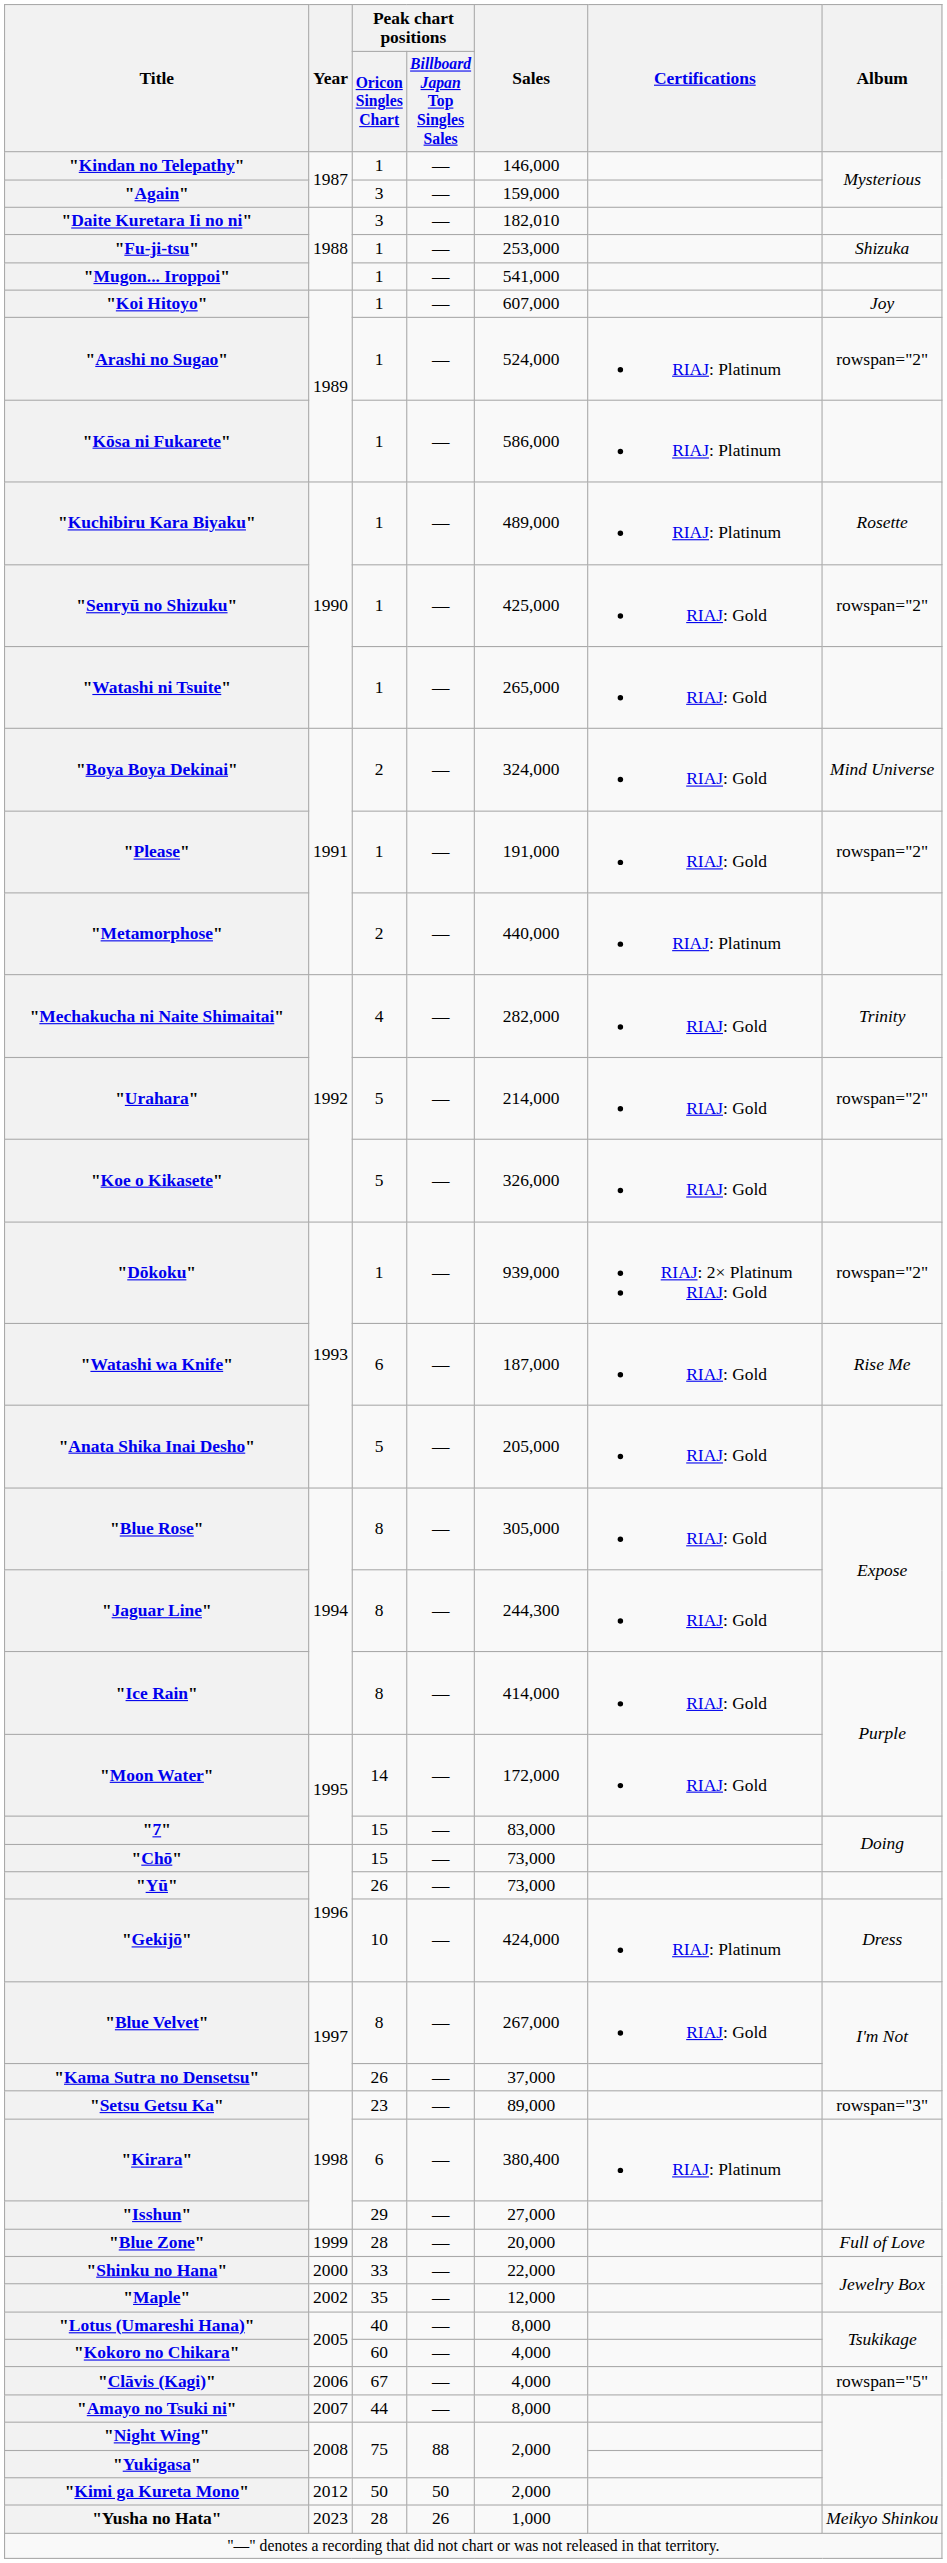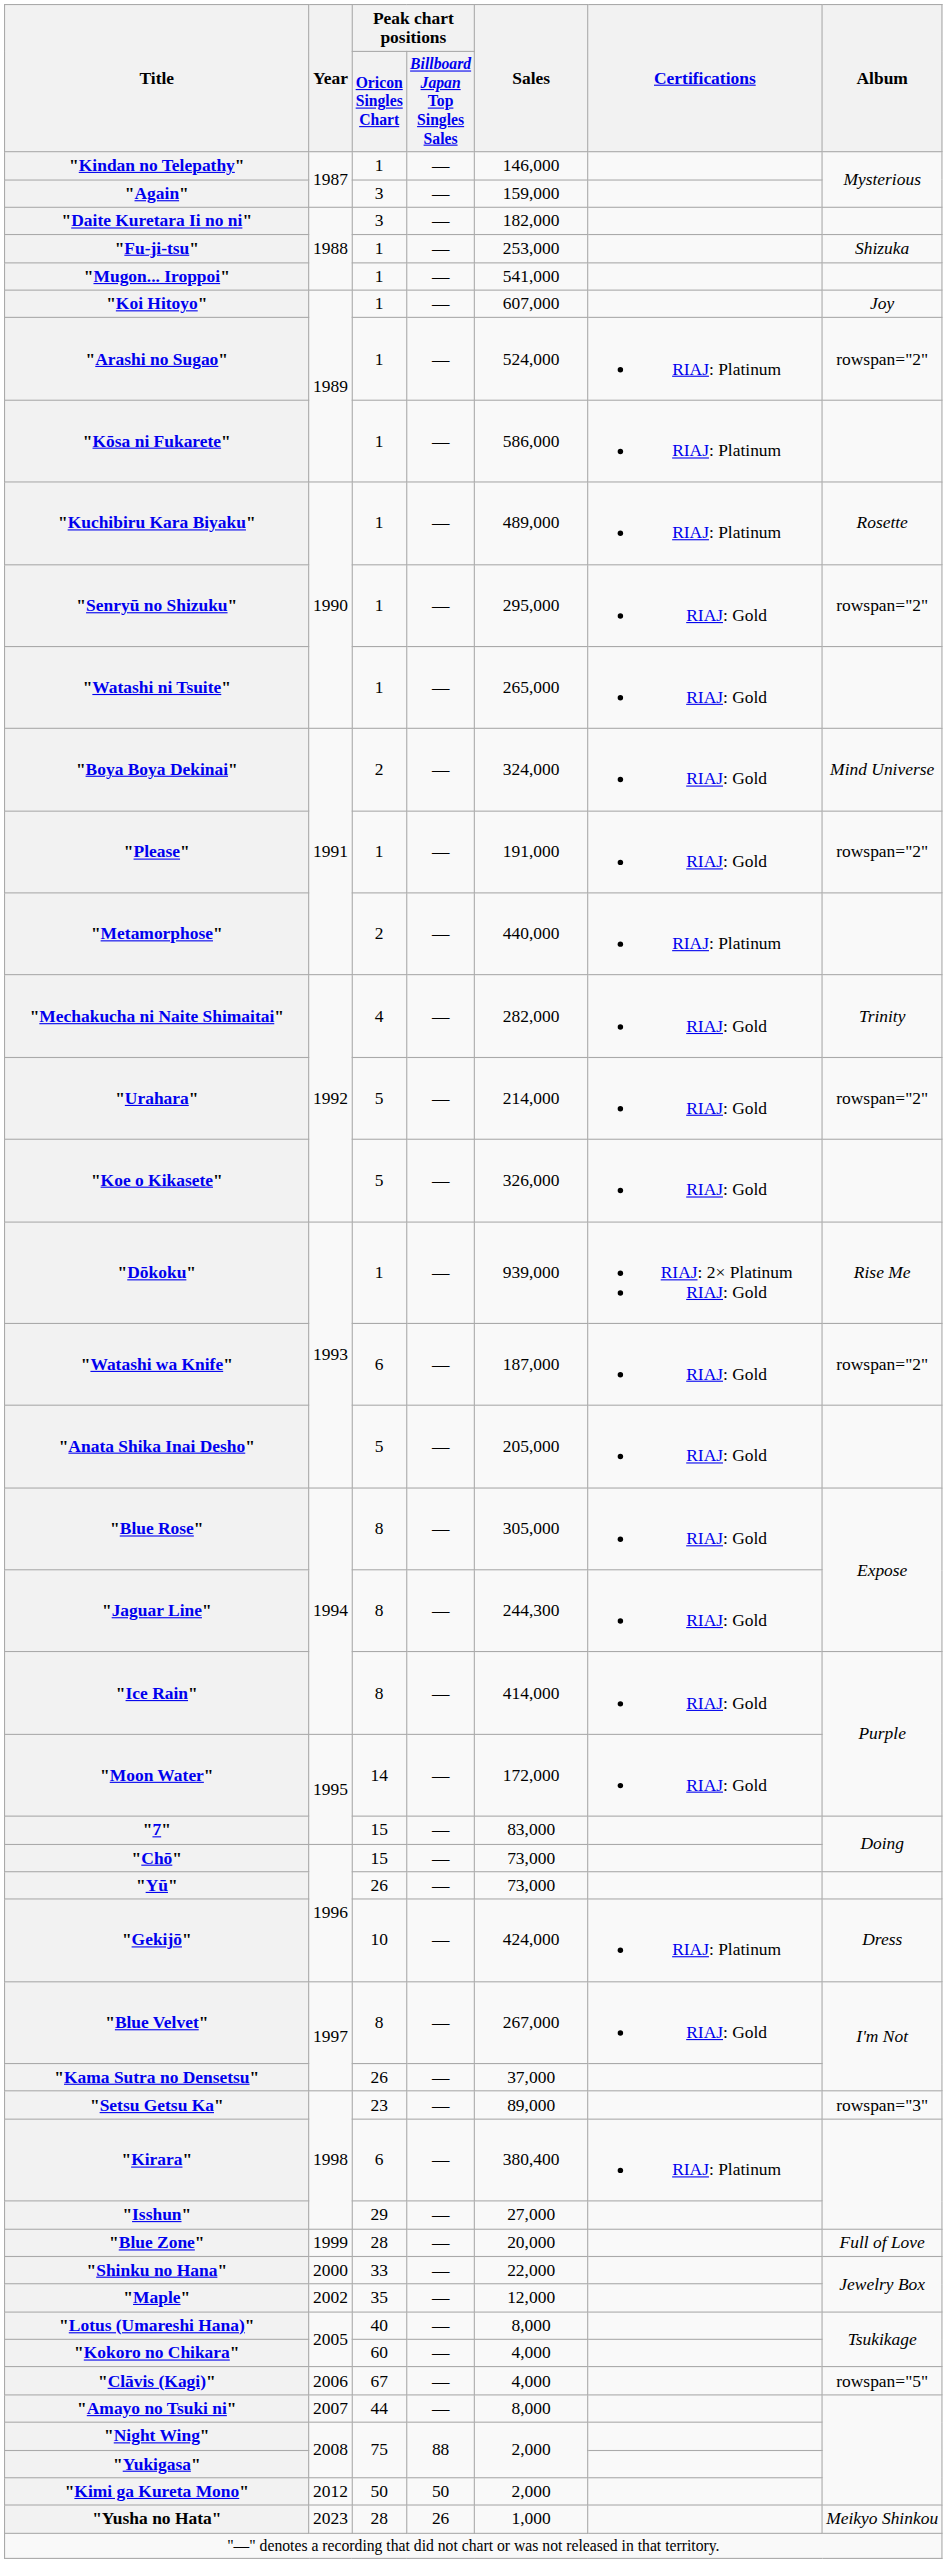(531, 220) 182,010 -> (531, 220) 182,000
(531, 605) 425,000 -> (531, 605) 295,000
(882, 1272) rowspan="2" -> (882, 1272) Rise Me
(882, 1364) Rise Me -> (882, 1364) rowspan="2"
